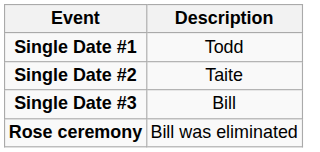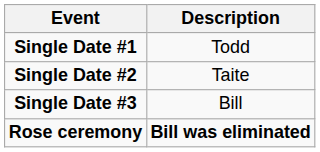(224, 132) normal -> (231, 132) bold
